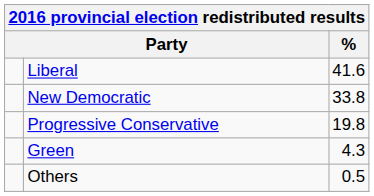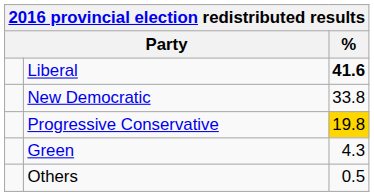(349, 71) normal -> (349, 71) bold
(349, 124) no background -> (349, 124) gold background
